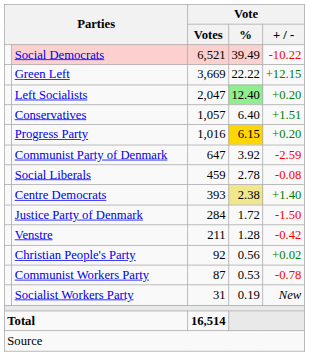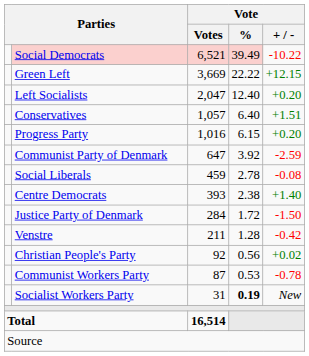(246, 94) lightgreen background -> (246, 94) no background
(249, 134) gold background -> (249, 134) no background
(249, 194) khaki background -> (249, 194) no background
(249, 295) normal -> (249, 295) bold
